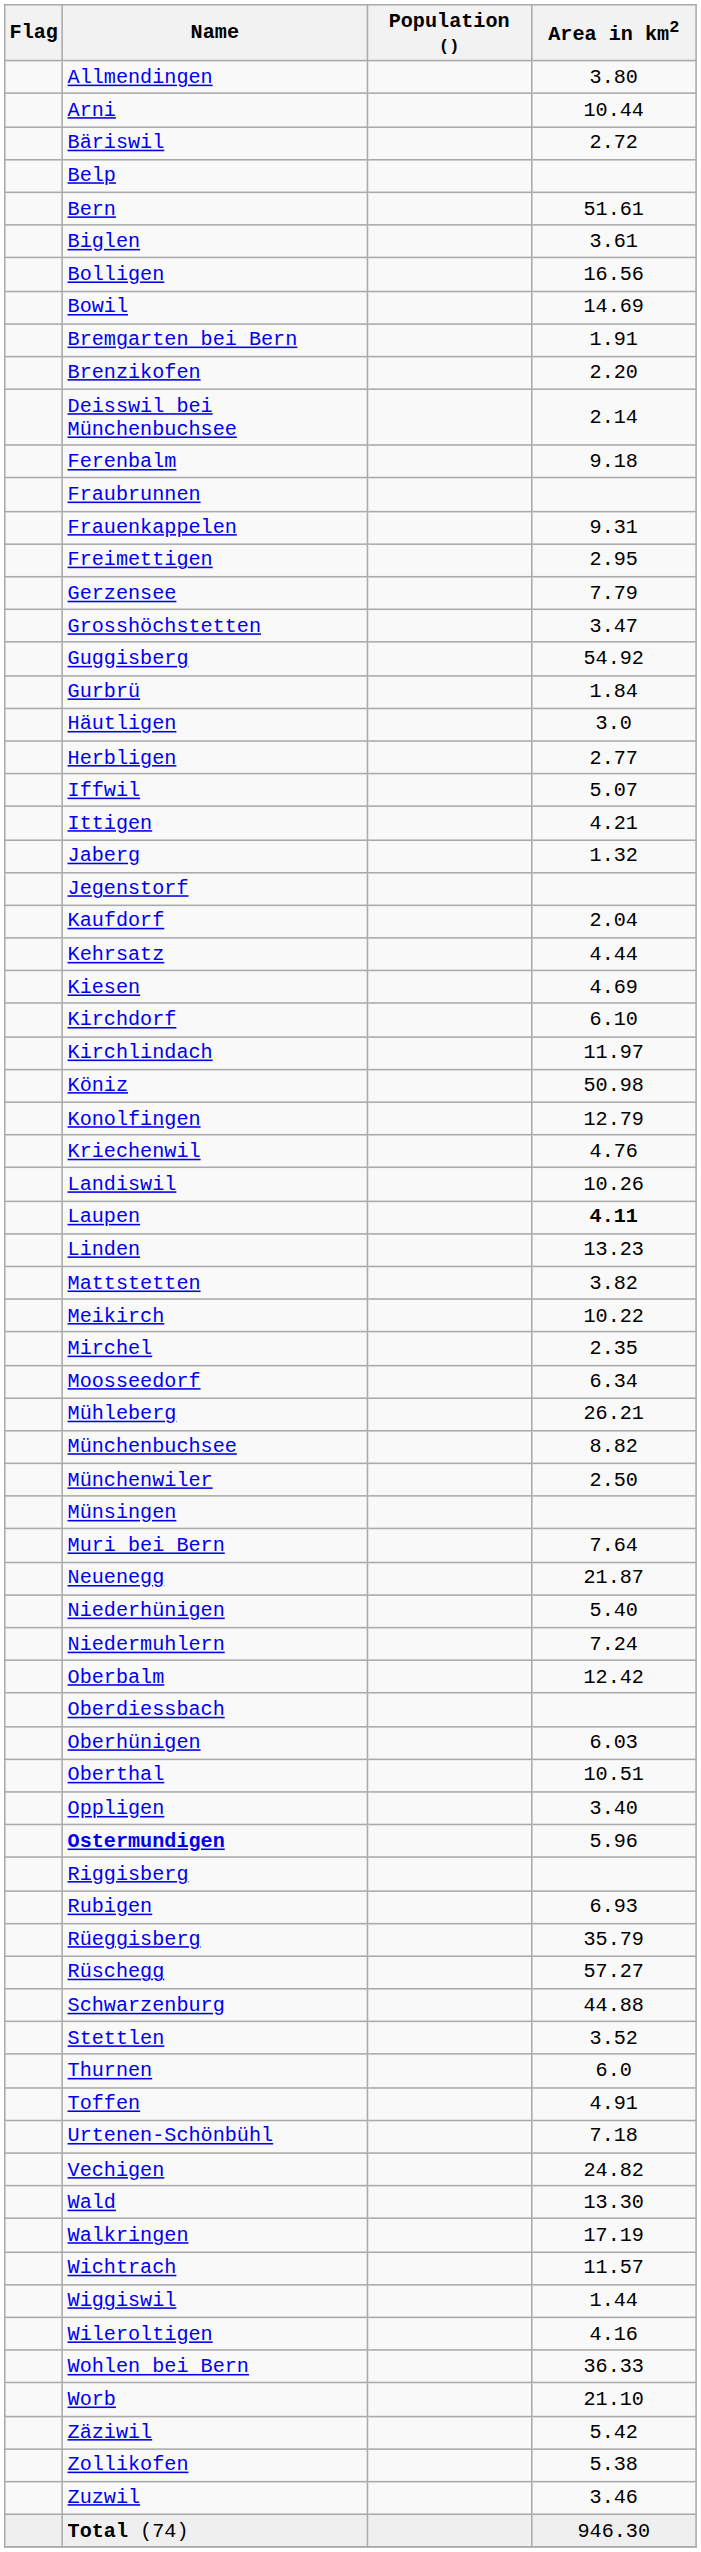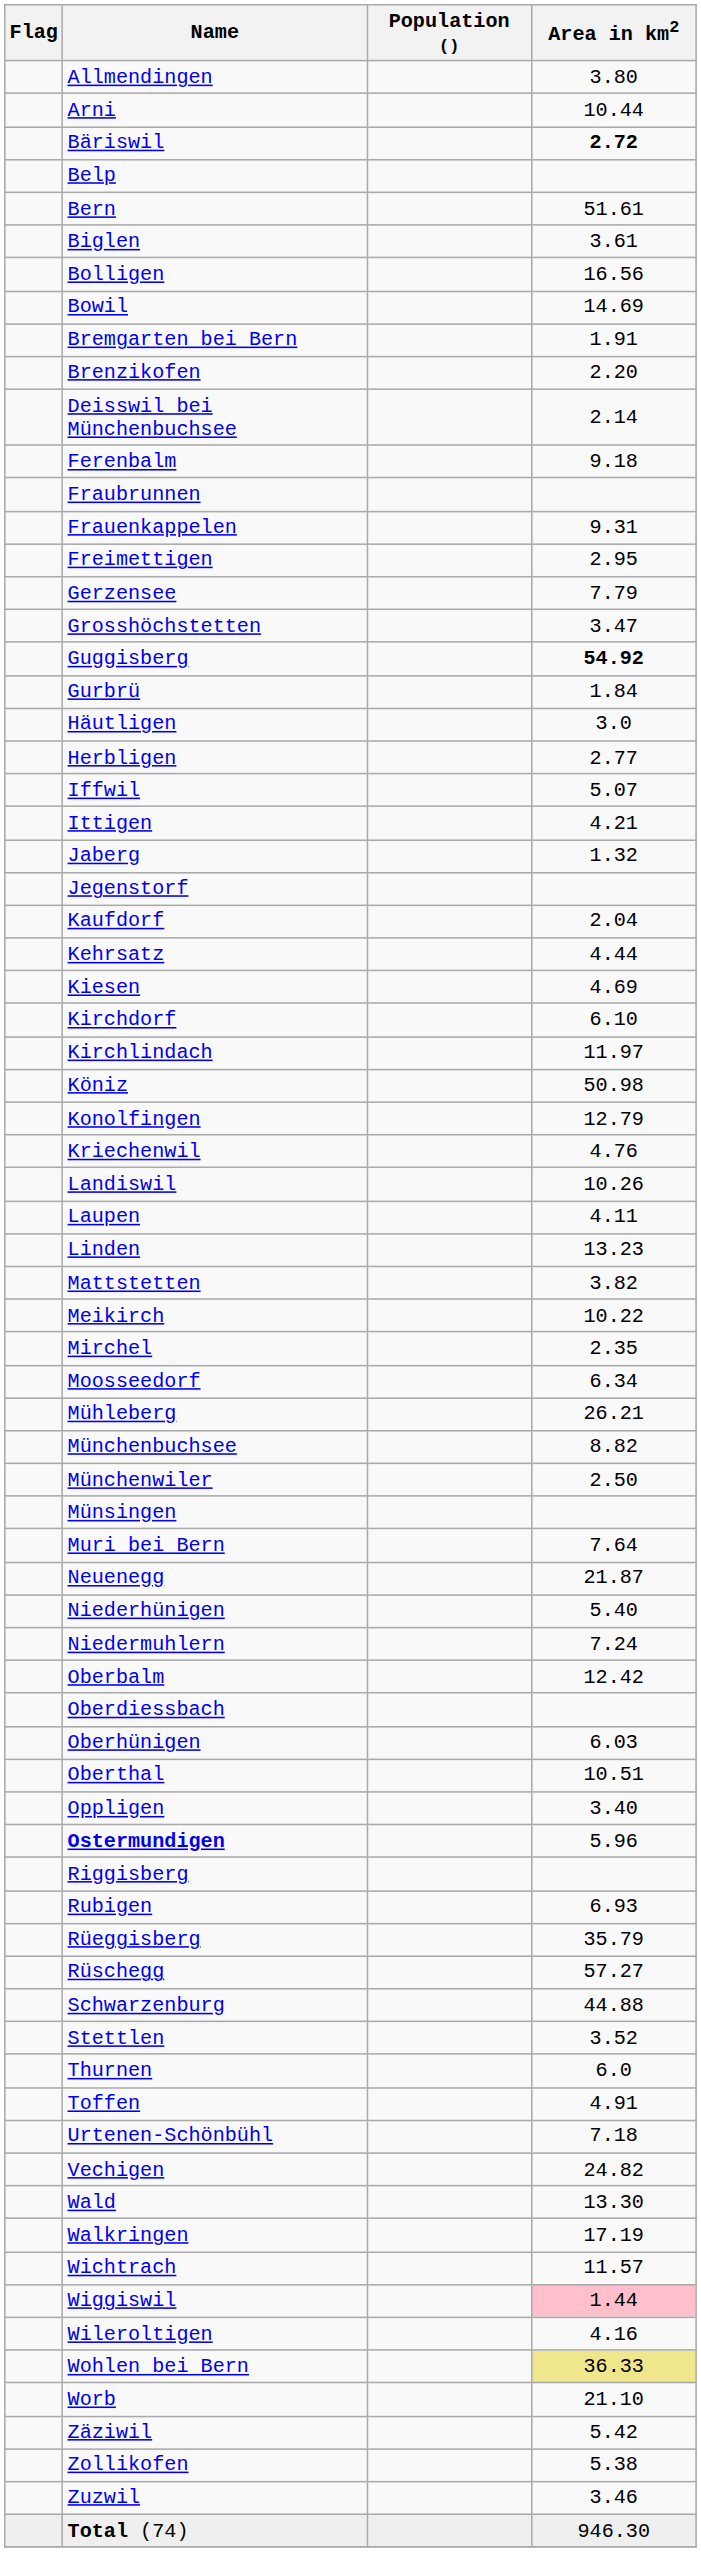(614, 143) normal -> (614, 143) bold
(614, 659) normal -> (614, 659) bold
(614, 1217) bold -> (614, 1217) normal
(614, 2301) no background -> (614, 2301) pink background
(614, 2367) no background -> (614, 2367) khaki background
